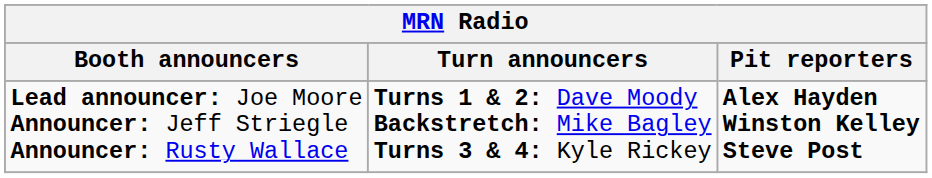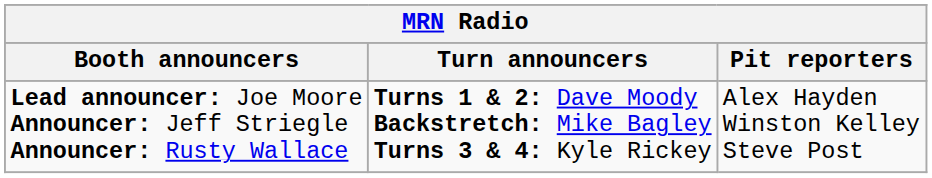(821, 127) bold -> (821, 127) normal
